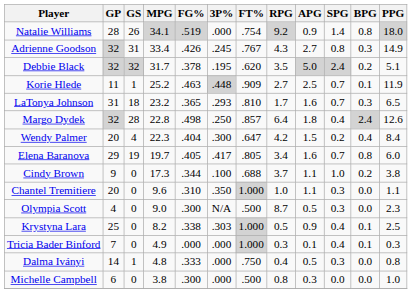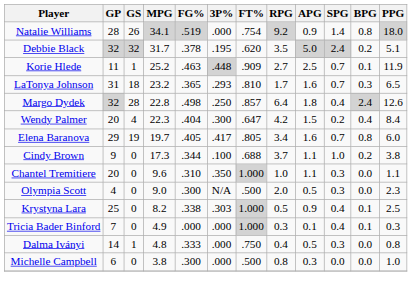- row: (54, 48)
(281, 208) 8.7 -> (281, 191) 2.0
